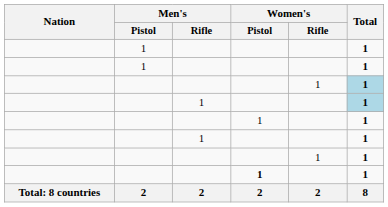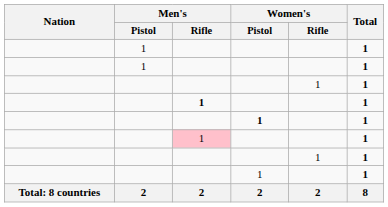(365, 85) lightblue background -> (365, 85) no background
(201, 103) normal -> (201, 103) bold
(365, 103) lightblue background -> (365, 103) no background
(260, 121) normal -> (260, 121) bold
(201, 139) no background -> (201, 139) pink background
(260, 175) bold -> (260, 175) normal
